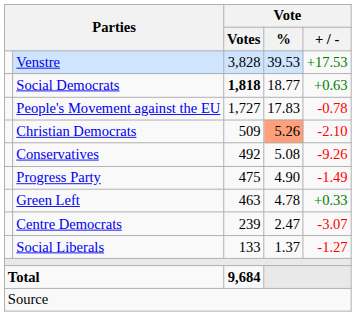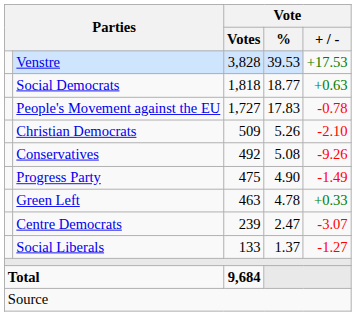(244, 85) bold -> (244, 85) normal
(287, 131) lightsalmon background -> (287, 131) no background
